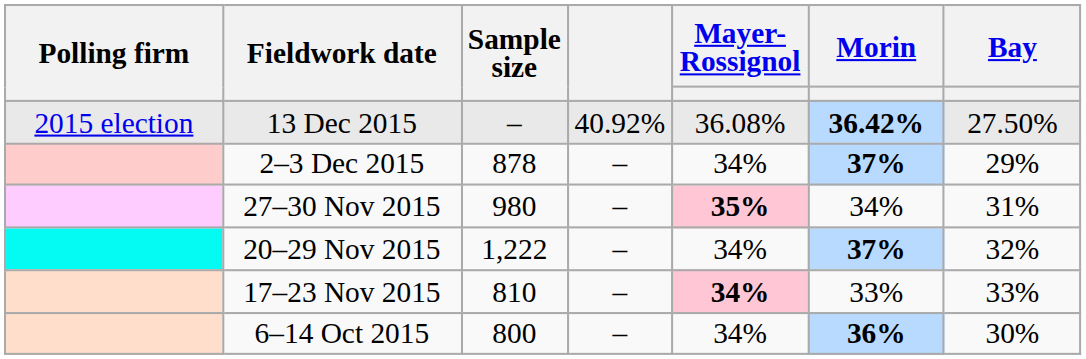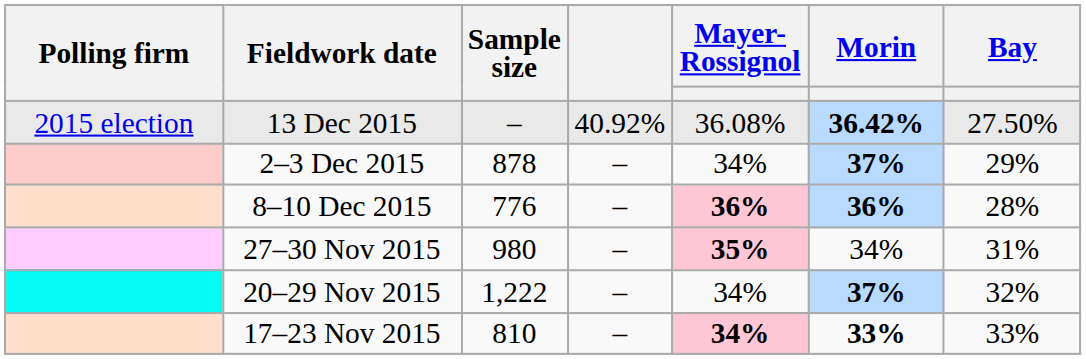+ row: (342, 207)
(876, 291) normal -> (876, 334) bold
- row: (342, 334)
